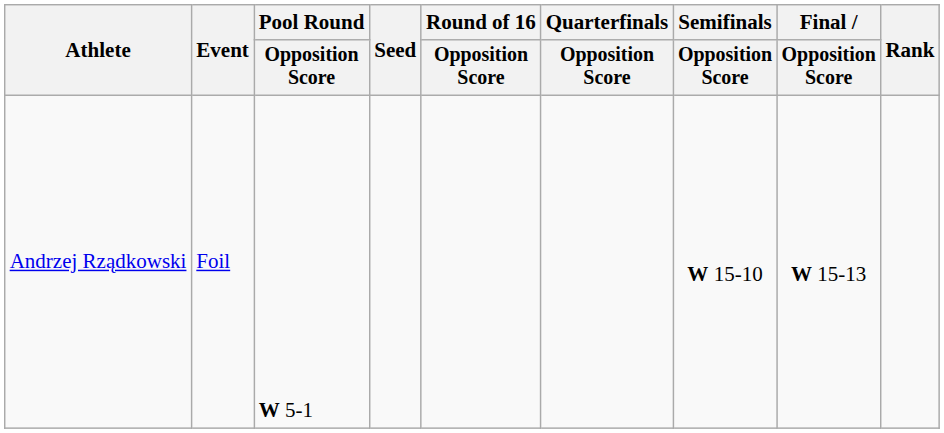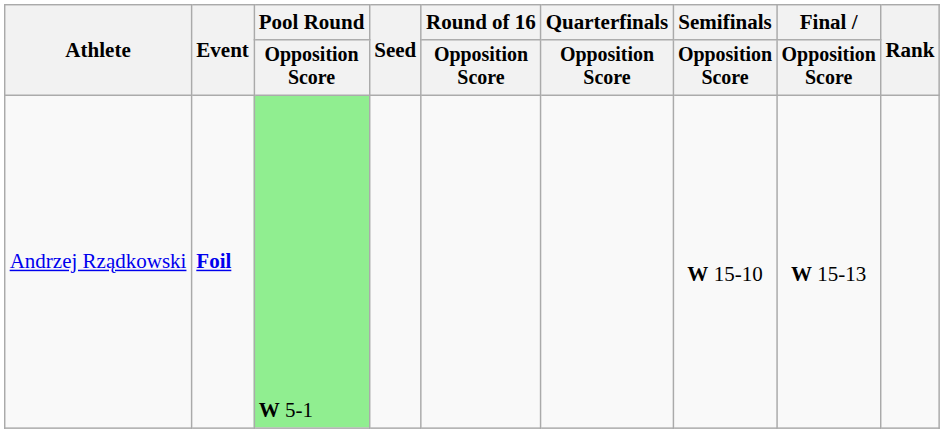(213, 261) normal -> (214, 261) bold
(286, 410) no background -> (286, 410) lightgreen background
